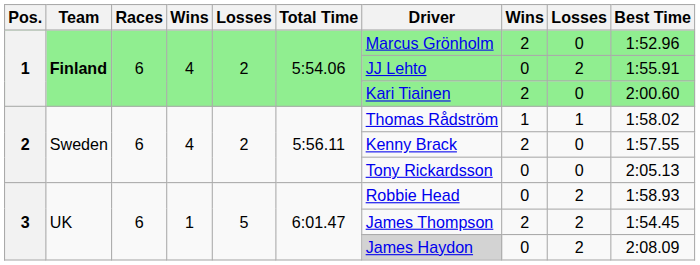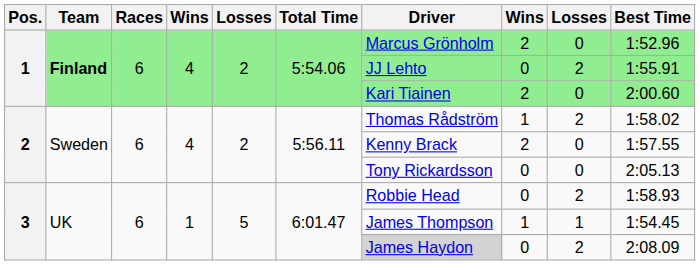(579, 119) 1 -> (579, 119) 2
(525, 222) 2 -> (525, 222) 1
(579, 222) 2 -> (579, 222) 1
